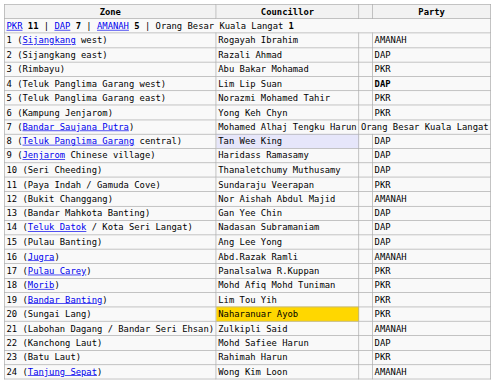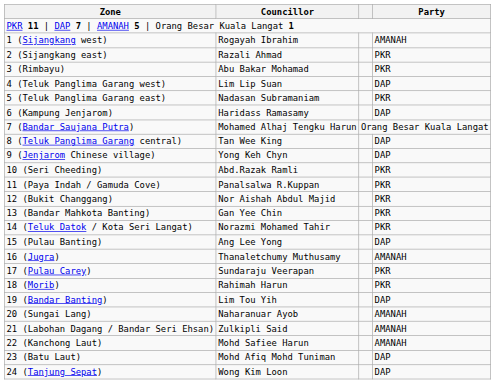(383, 55) DAP -> (383, 55) PKR
(383, 84) bold -> (383, 84) normal
(274, 98) Norazmi Mohamed Tahir -> (269, 98) Nadasan Subramaniam
(253, 112) Yong Keh Chyn -> (264, 112) Haridass Ramasamy
(383, 112) PKR -> (383, 112) DAP
(250, 141) lavender background -> (250, 141) no background
(264, 156) Haridass Ramasamy -> (253, 156) Yong Keh Chyn
(279, 170) Thanaletchumy Muthusamy -> (258, 170) Abd.Razak Ramli
(383, 170) DAP -> (383, 170) PKR
(266, 184) Sundaraju Veerapan -> (269, 184) Panalsalwa R.Kuppan
(391, 199) AMANAH -> (383, 199) PKR
(383, 213) DAP -> (383, 213) PKR
(269, 228) Nadasan Subramaniam -> (274, 228) Norazmi Mohamed Tahir
(383, 228) DAP -> (383, 228) PKR
(258, 256) Abd.Razak Ramli -> (279, 256) Thanaletchumy Muthusamy
(269, 271) Panalsalwa R.Kuppan -> (266, 271) Sundaraju Veerapan
(277, 285) Mohd Afiq Mohd Tuniman -> (253, 285) Rahimah Harun
(383, 300) PKR -> (383, 300) DAP
(258, 314) gold background -> (258, 314) no background
(383, 314) PKR -> (391, 314) AMANAH
(383, 343) DAP -> (391, 343) AMANAH
(253, 357) Rahimah Harun -> (277, 357) Mohd Afiq Mohd Tuniman
(383, 357) PKR -> (383, 357) DAP
(391, 372) AMANAH -> (383, 372) DAP
